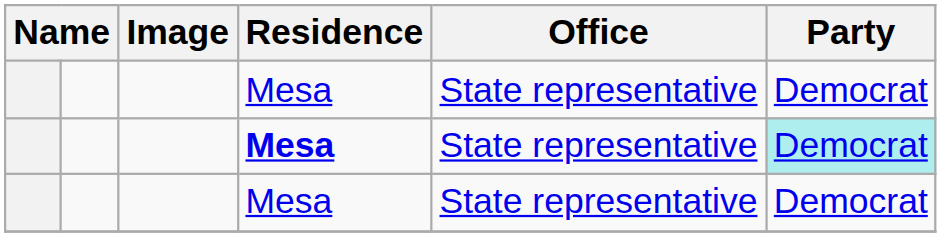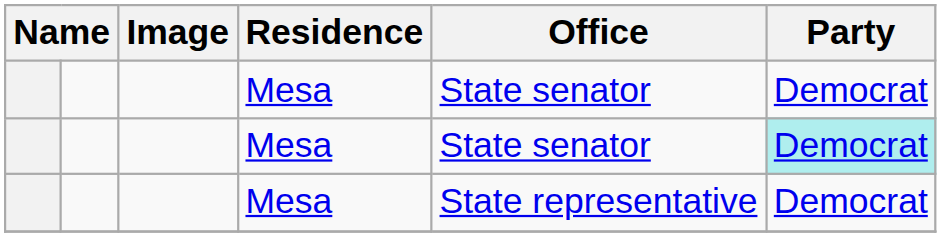(598, 88) State representative -> (545, 88) State senator
(290, 145) bold -> (289, 145) normal
(598, 145) State representative -> (545, 145) State senator
